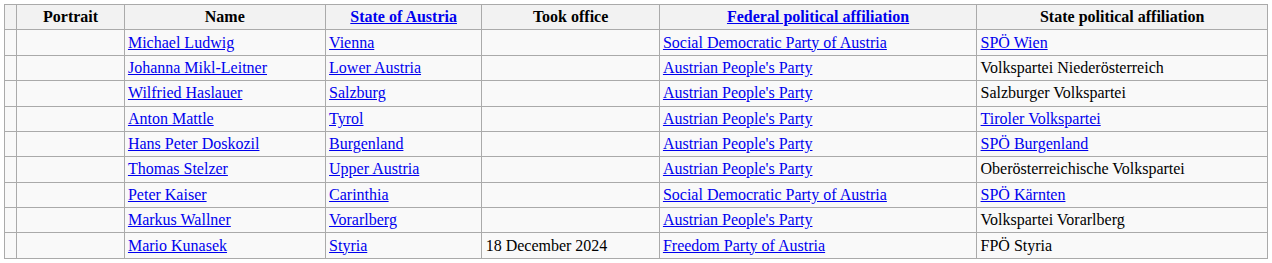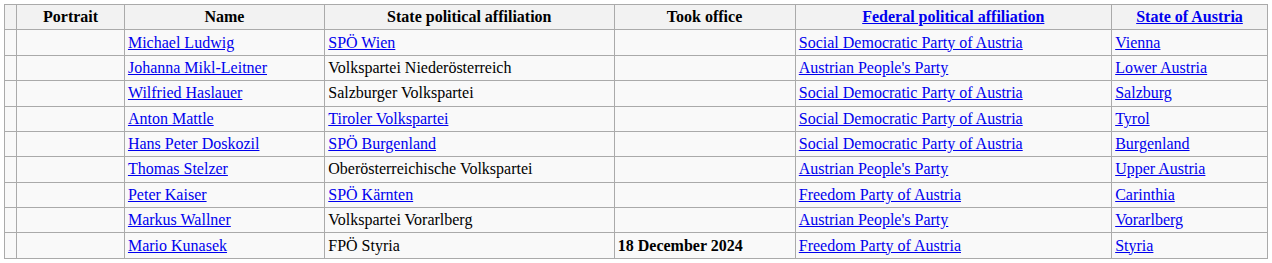columns swapped: (404, 17) <-> (1122, 17)
(738, 93) Austrian People's Party -> (911, 93) Social Democratic Party of Austria
(738, 118) Austrian People's Party -> (911, 118) Social Democratic Party of Austria
(738, 144) Austrian People's Party -> (911, 144) Social Democratic Party of Austria
(775, 194) Social Democratic Party of Austria -> (880, 194) Freedom Party of Austria
(546, 245) normal -> (680, 245) bold
